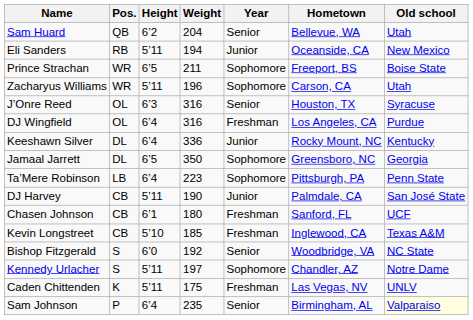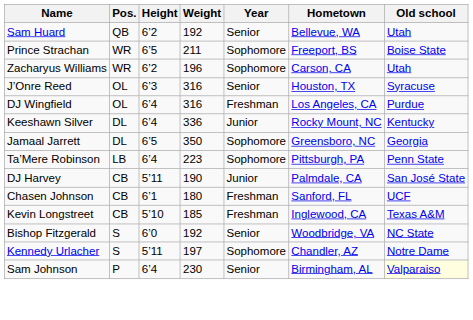(193, 31) 204 -> (193, 31) 192
- row: (36, 50)
(152, 86) 5’11 -> (150, 68) 6’2
- row: (53, 287)
(193, 305) 235 -> (193, 269) 230
